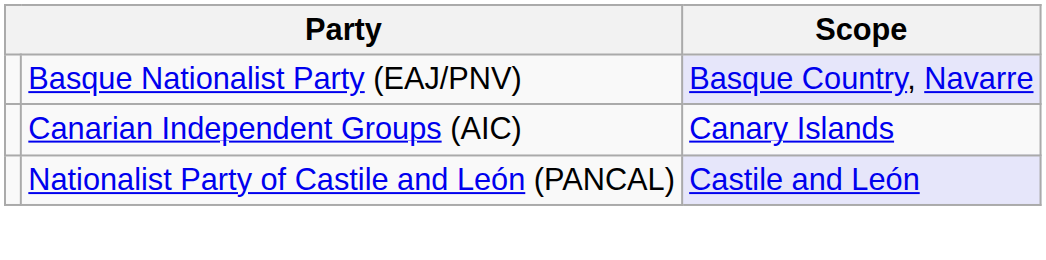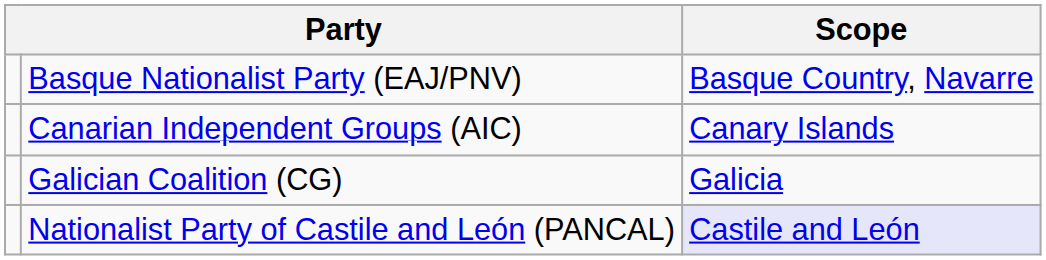(861, 78) lavender background -> (861, 78) no background
+ row: (185, 178)
